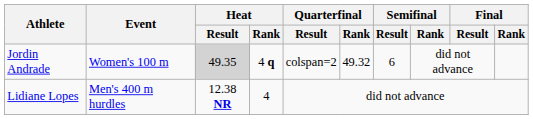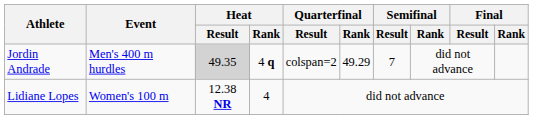(129, 62) Women's 100 m -> (121, 62) Men's 400 m hurdles
(356, 62) 49.32 -> (356, 62) 49.29
(392, 62) 6 -> (392, 62) 7
(121, 97) Men's 400 m hurdles -> (129, 97) Women's 100 m
